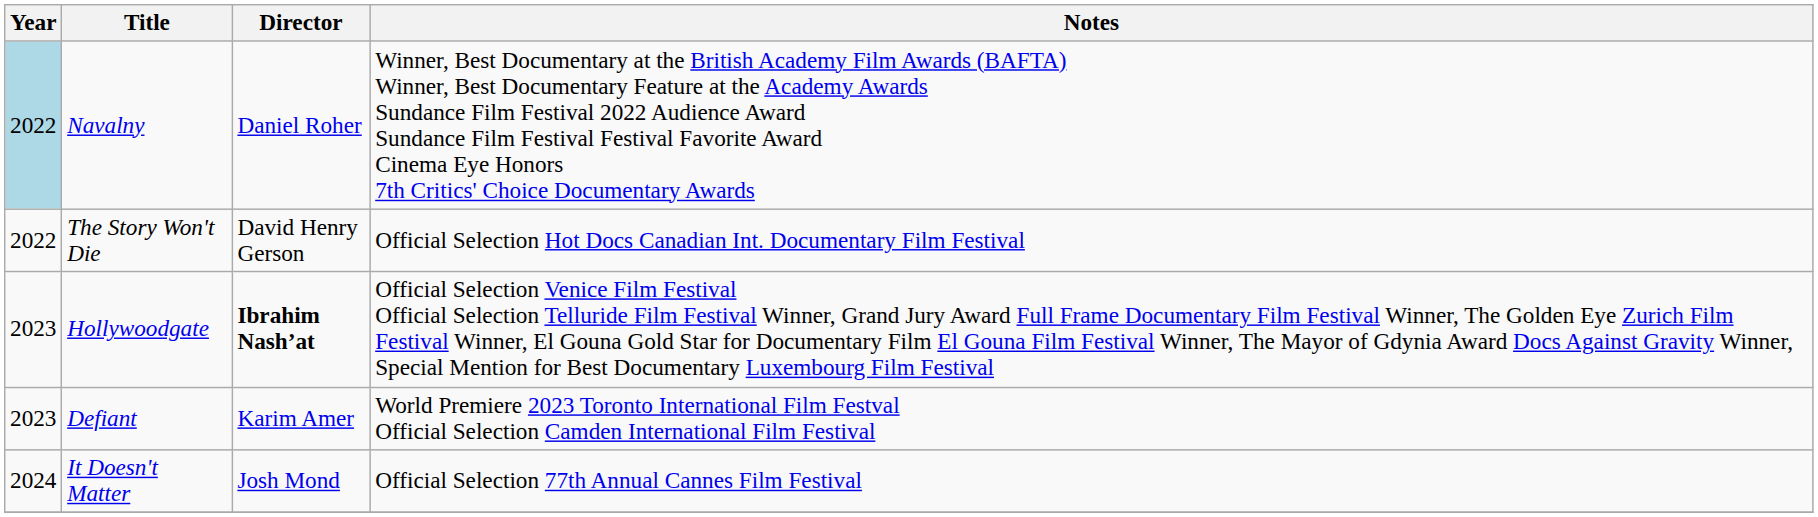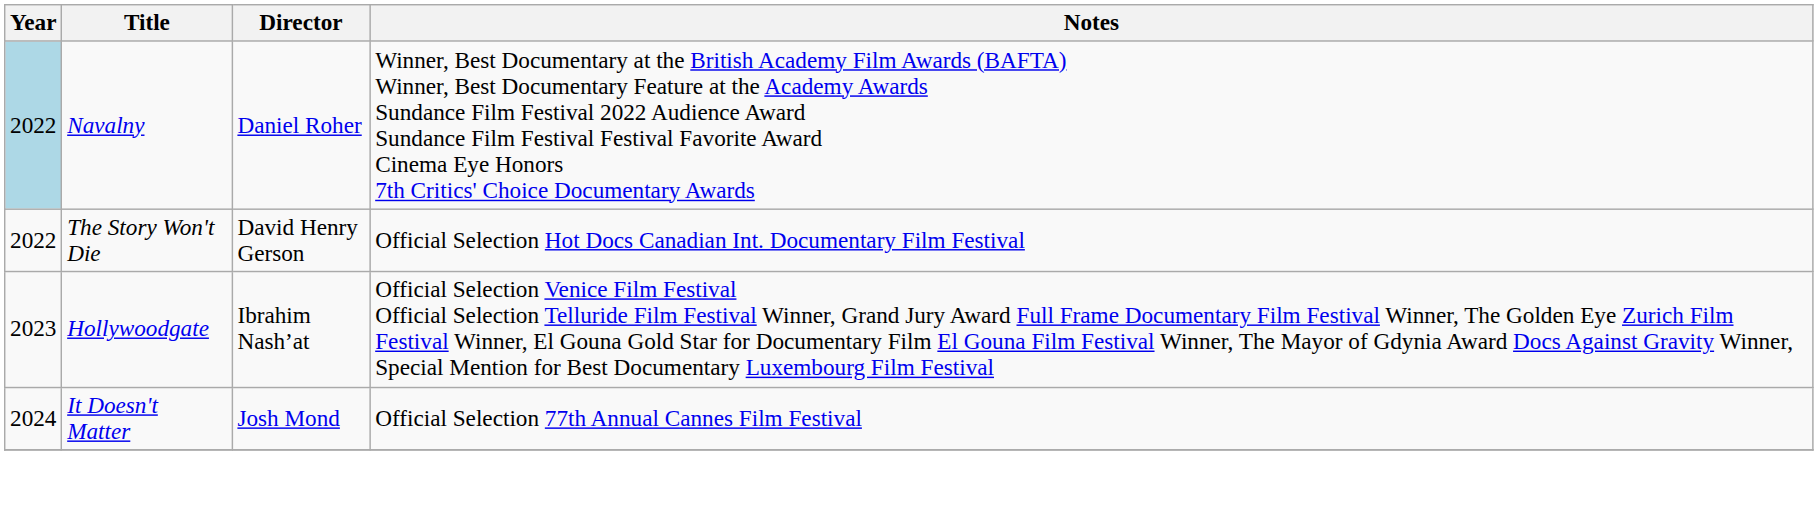(279, 329) bold -> (274, 329) normal
- row: (102, 418)
